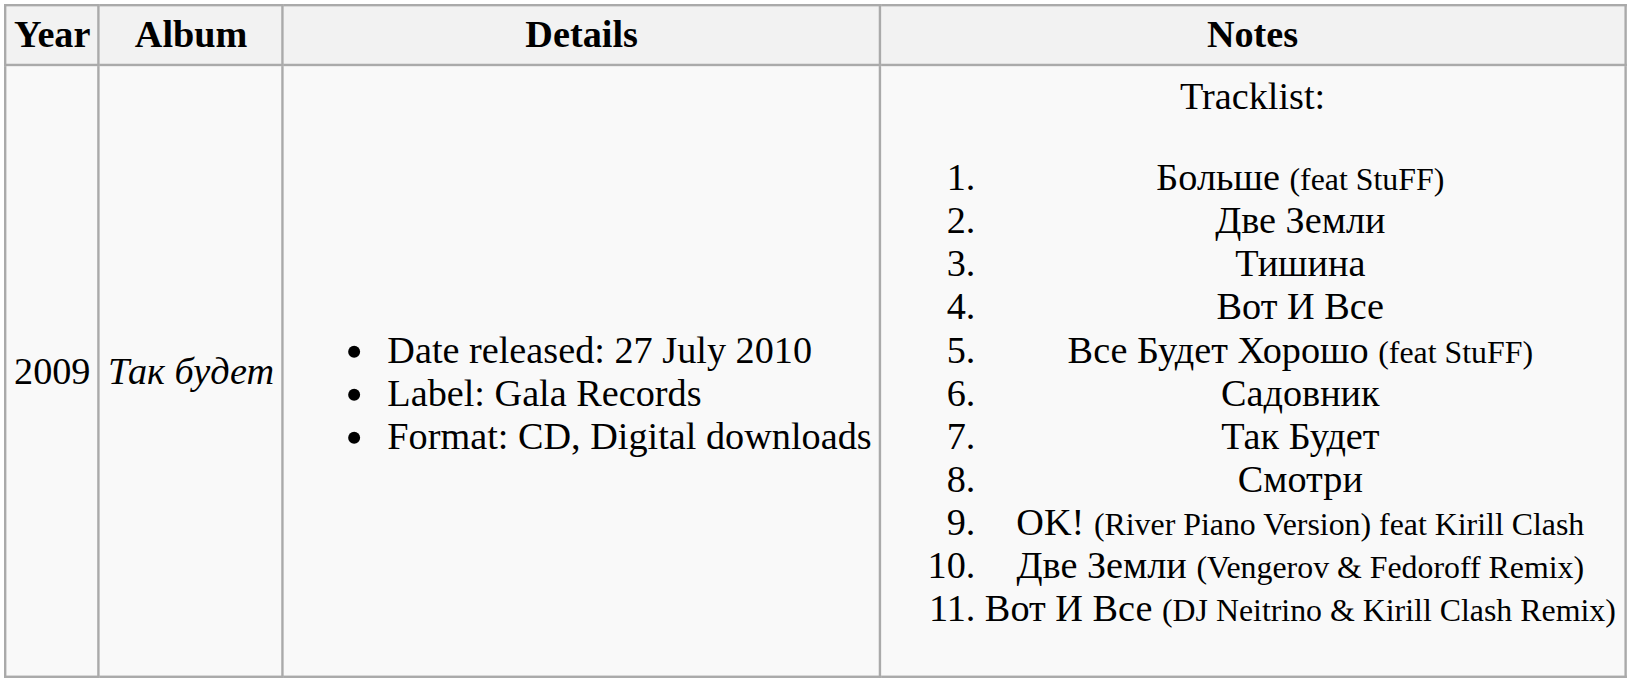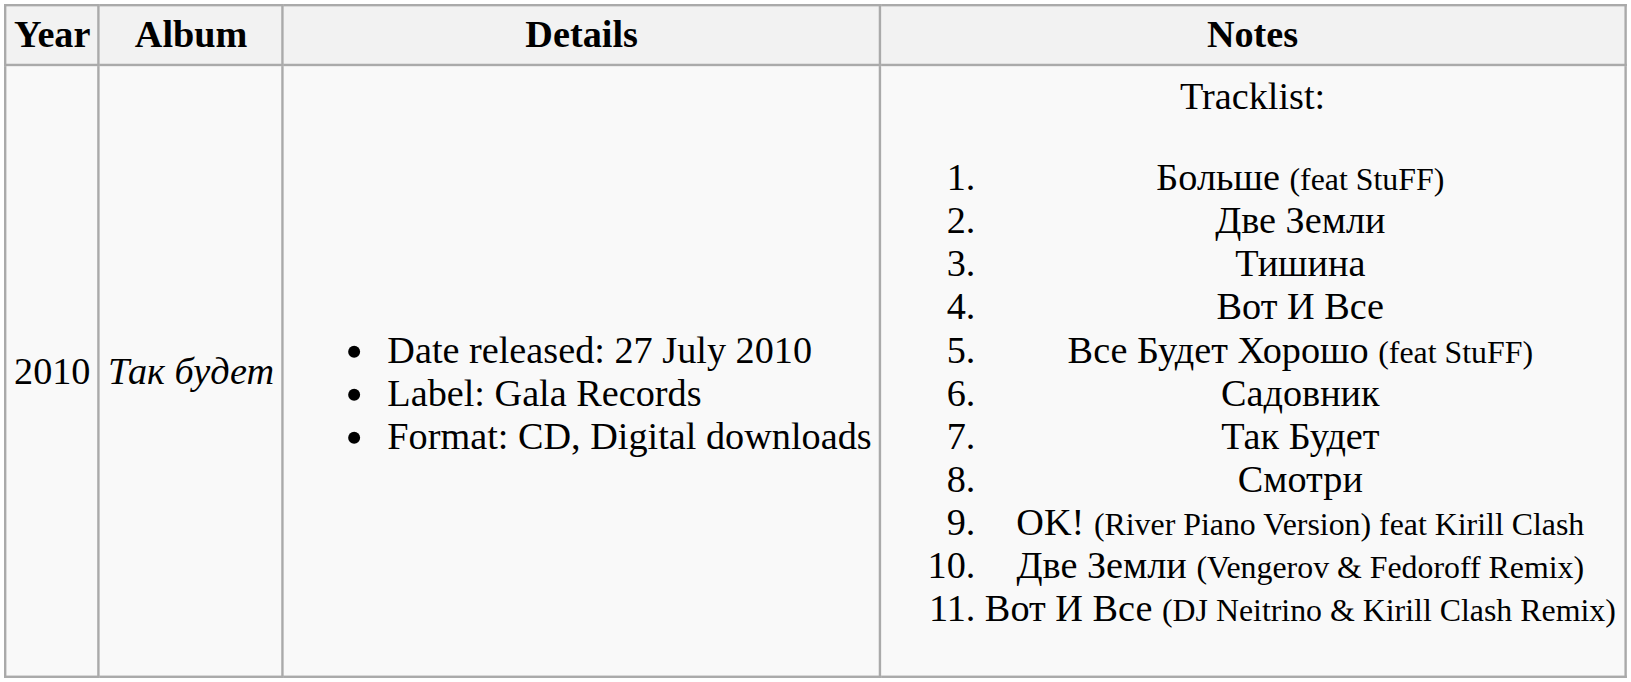(52, 370) 2009 -> (52, 370) 2010
